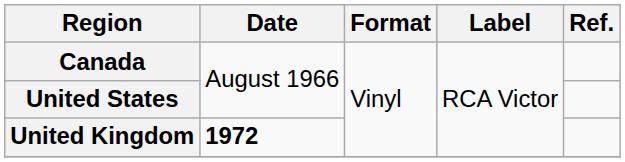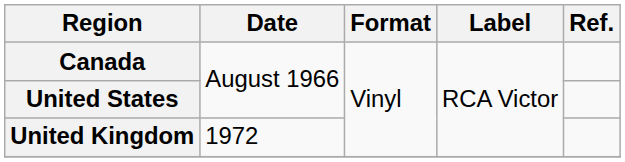(232, 136) bold -> (232, 136) normal
